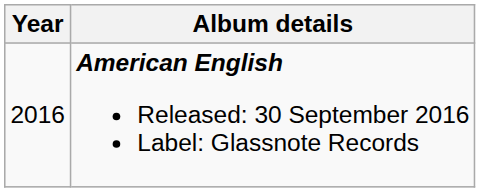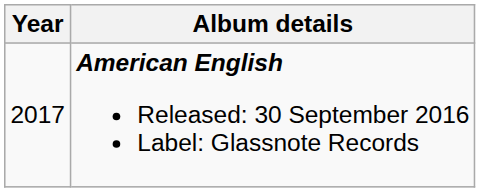(38, 114) 2016 -> (38, 114) 2017
